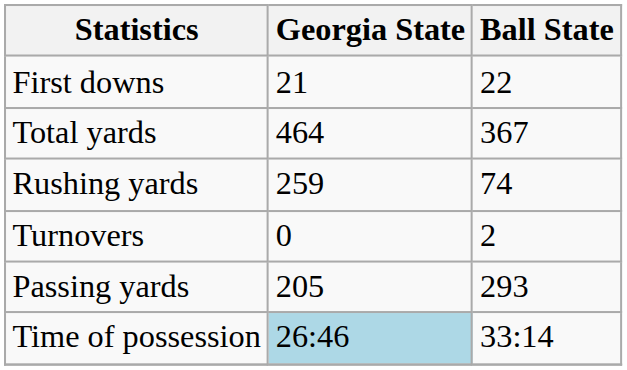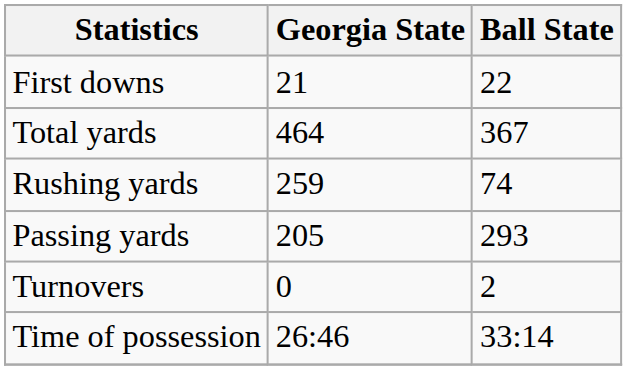rows swapped: (101, 286) <-> (78, 235)
(313, 337) lightblue background -> (313, 337) no background
